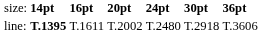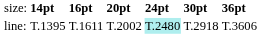(48, 25) bold -> (48, 25) normal
(163, 25) no background -> (163, 25) paleturquoise background
